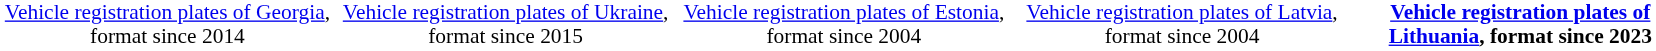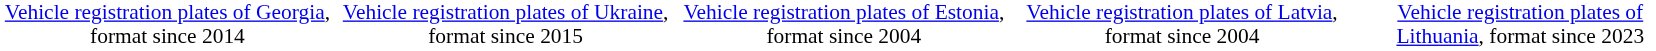(1520, 24) bold -> (1520, 24) normal
